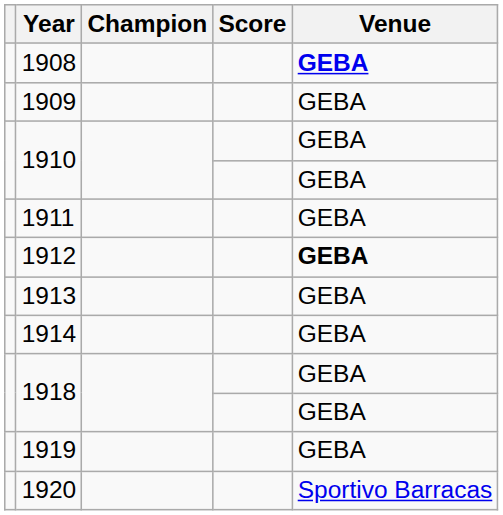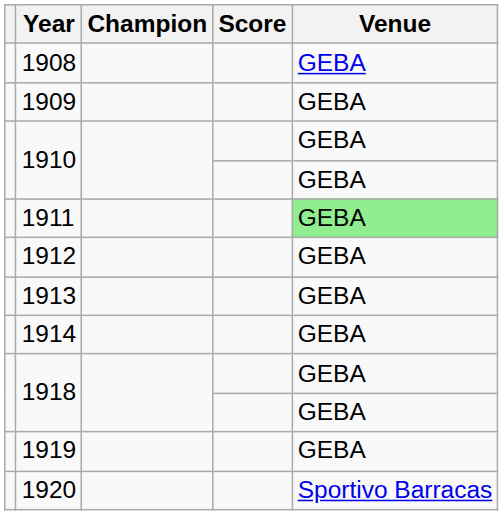(333, 62) bold -> (332, 62) normal
(332, 218) no background -> (332, 218) lightgreen background
(333, 256) bold -> (332, 256) normal
